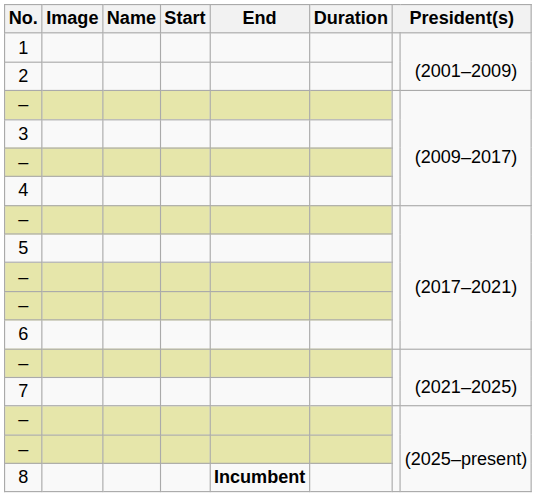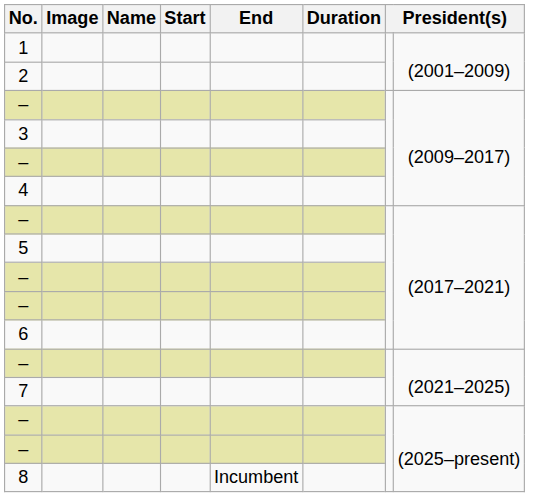(260, 477) bold -> (256, 477) normal
